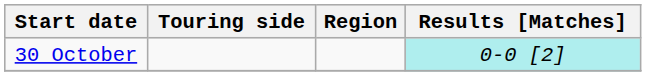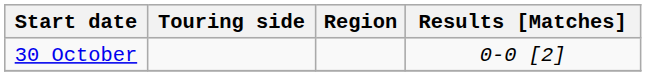(523, 55) paleturquoise background -> (523, 55) no background
